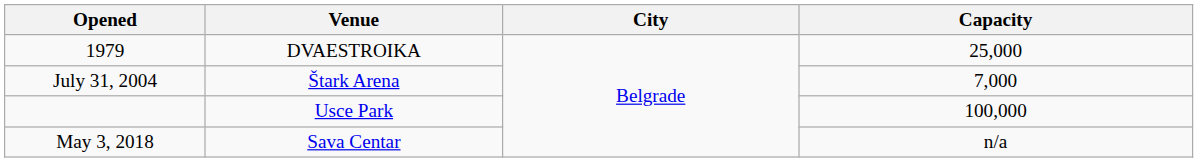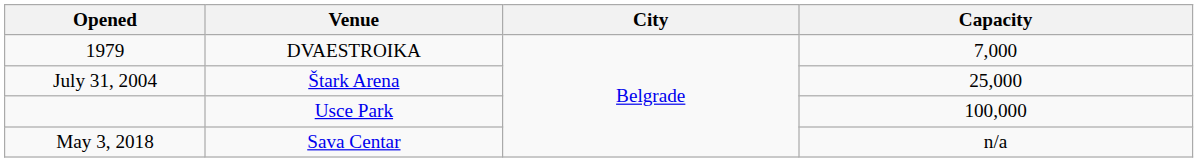(996, 50) 25,000 -> (996, 50) 7,000
(996, 80) 7,000 -> (996, 80) 25,000
